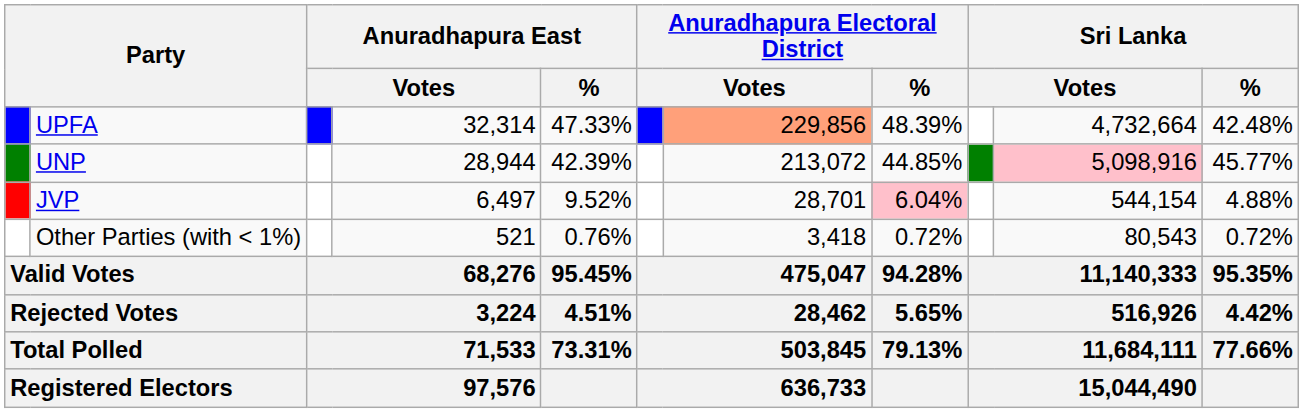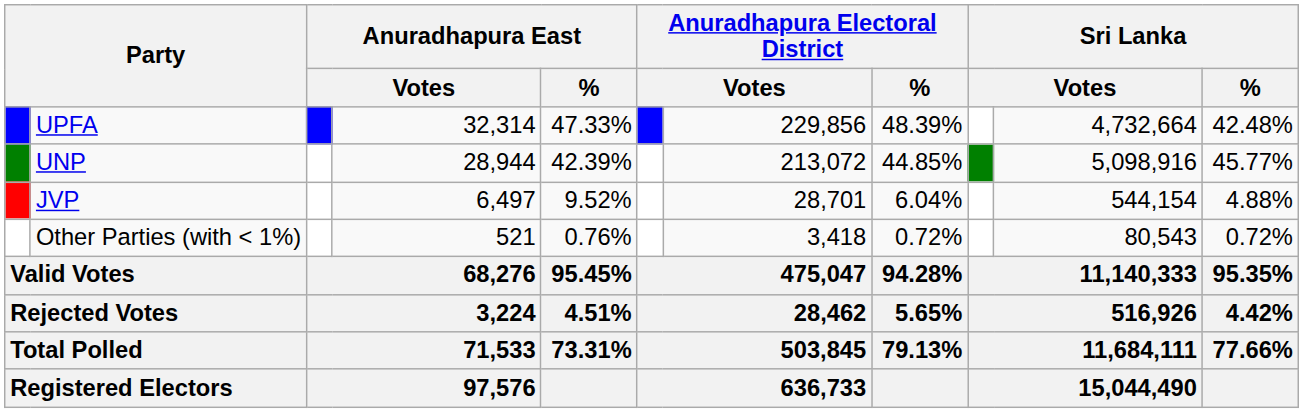(823, 125) lightsalmon background -> (823, 125) no background
(1144, 162) pink background -> (1144, 162) no background
(929, 200) pink background -> (929, 200) no background
